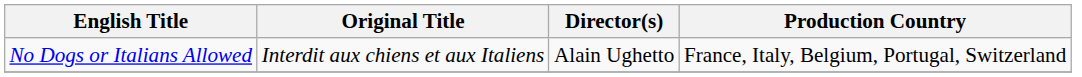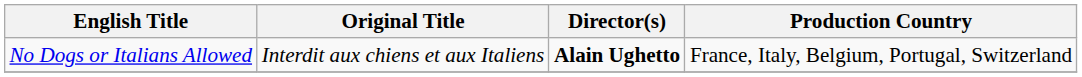(614, 54) normal -> (617, 54) bold
